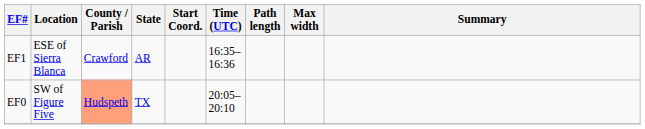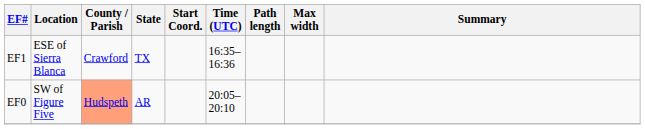(143, 57) AR -> (142, 57) TX
(142, 102) TX -> (143, 102) AR
